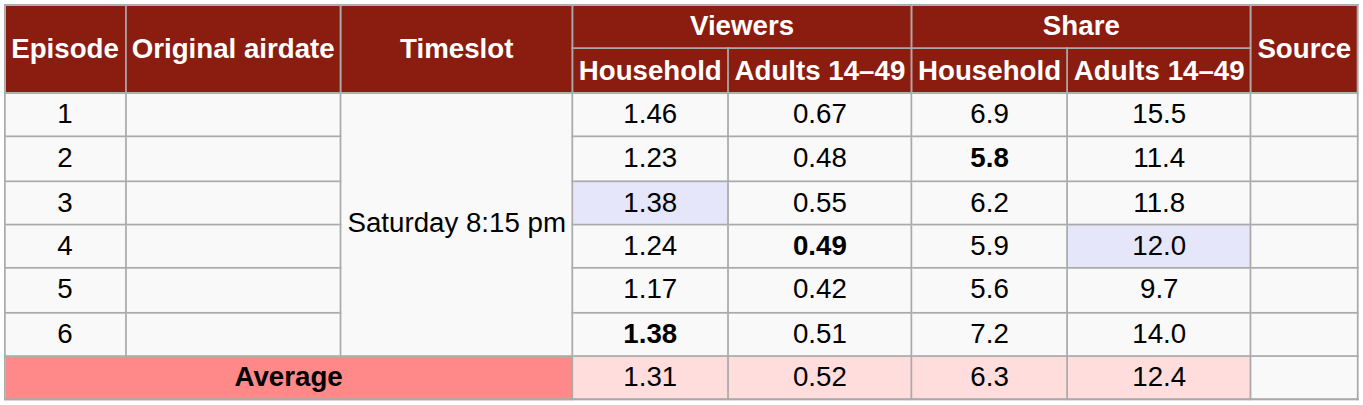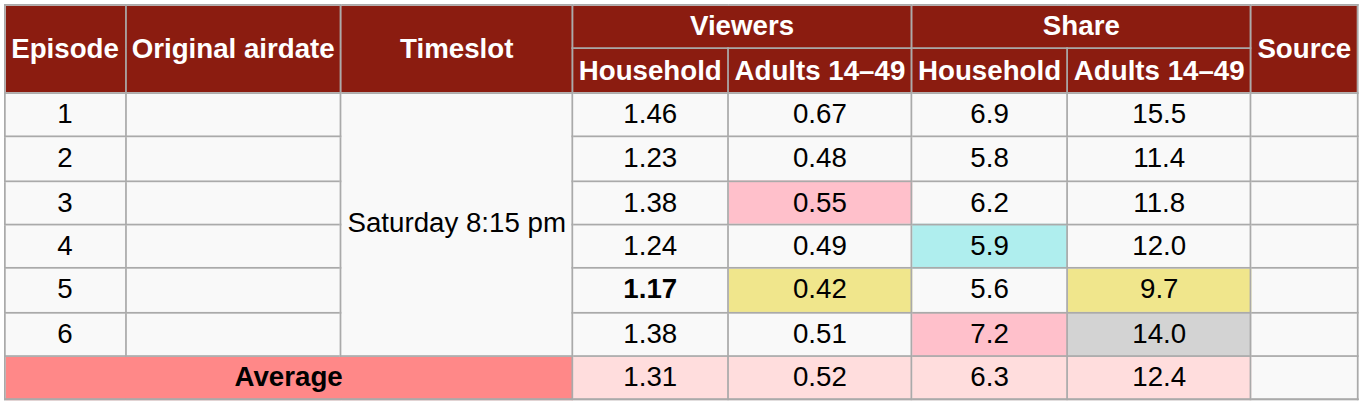(990, 158) bold -> (990, 158) normal
(650, 202) lavender background -> (650, 202) no background
(820, 202) no background -> (820, 202) pink background
(820, 245) bold -> (820, 245) normal
(990, 245) no background -> (990, 245) paleturquoise background
(1159, 245) lavender background -> (1159, 245) no background
(650, 289) normal -> (650, 289) bold
(820, 289) no background -> (820, 289) khaki background
(1159, 289) no background -> (1159, 289) khaki background
(650, 333) bold -> (650, 333) normal
(990, 333) no background -> (990, 333) pink background
(1159, 333) no background -> (1159, 333) lightgrey background
